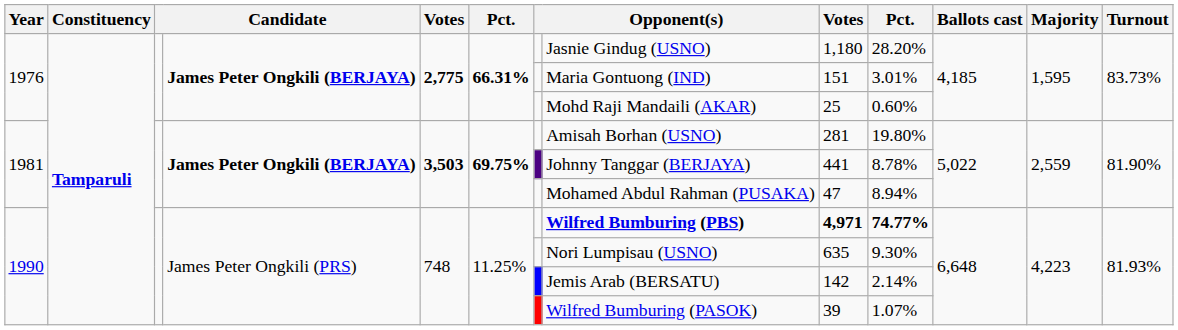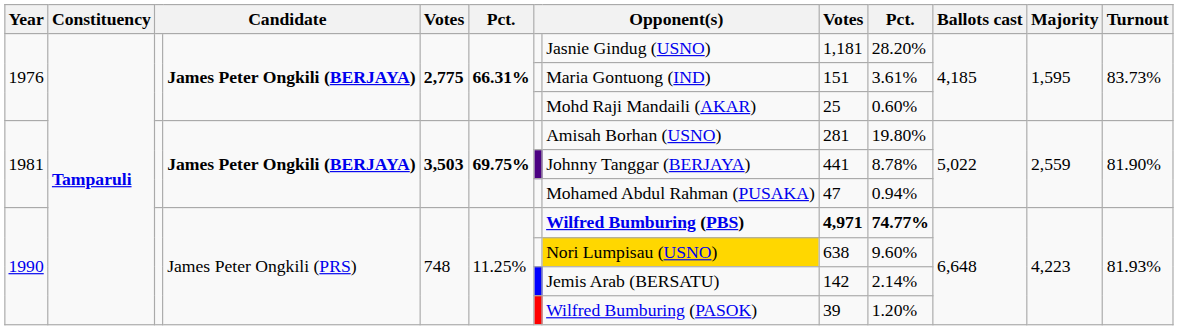(843, 48) 1,180 -> (843, 48) 1,181
(894, 77) 3.01% -> (894, 77) 3.61%
(894, 193) 8.94% -> (894, 193) 0.94%
(632, 251) no background -> (632, 251) gold background
(836, 251) 635 -> (836, 251) 638
(894, 251) 9.30% -> (894, 251) 9.60%
(894, 309) 1.07% -> (894, 309) 1.20%
